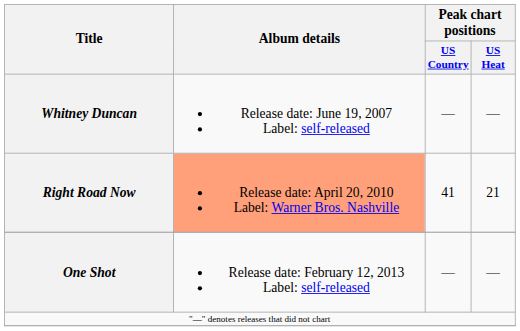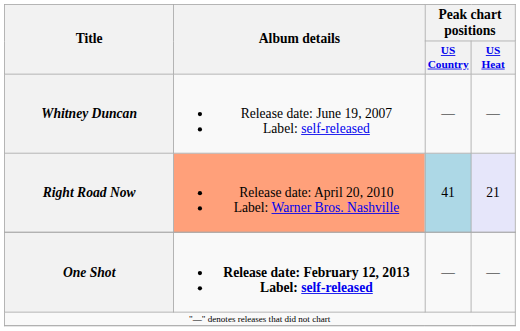(448, 192) no background -> (448, 192) lightblue background
(493, 192) no background -> (493, 192) lavender background
(299, 280) normal -> (299, 280) bold
